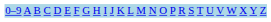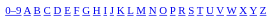(136, 11) lightblue background -> (136, 11) no background
